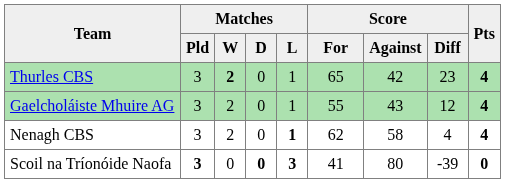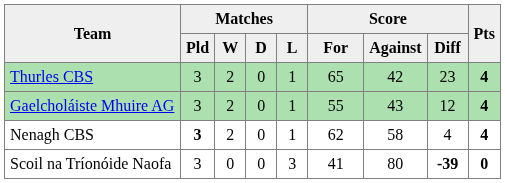(230, 76) bold -> (230, 76) normal
(198, 134) normal -> (198, 134) bold
(292, 134) bold -> (292, 134) normal
(198, 164) bold -> (198, 164) normal
(261, 164) bold -> (261, 164) normal
(292, 164) bold -> (292, 164) normal
(448, 164) normal -> (448, 164) bold
